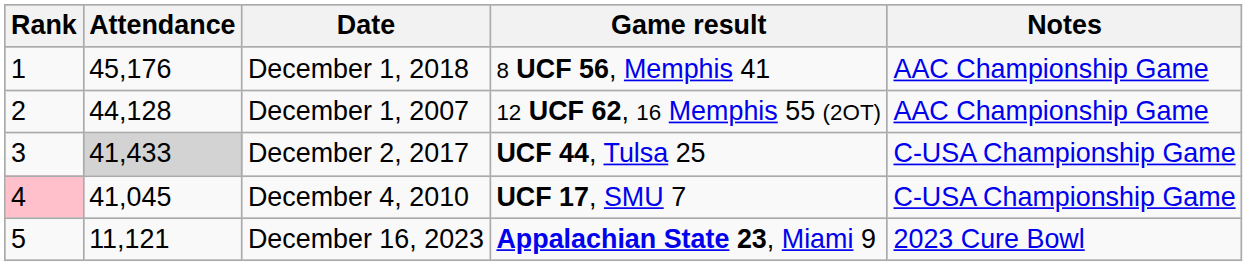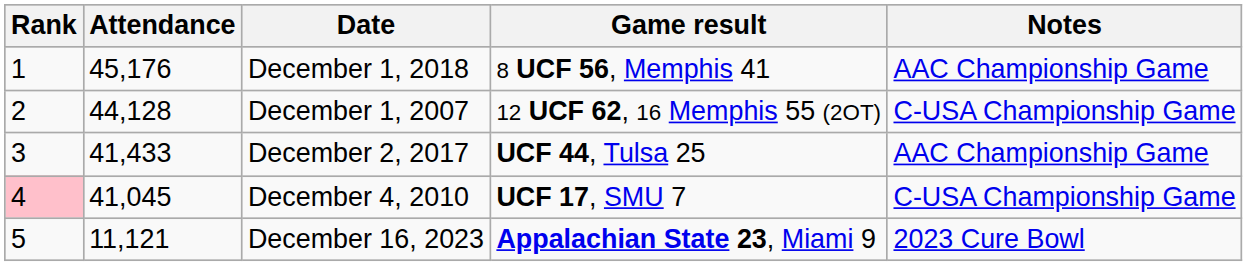(1051, 111) AAC Championship Game -> (1065, 111) C-USA Championship Game
(130, 153) lightgrey background -> (130, 153) no background
(1065, 153) C-USA Championship Game -> (1051, 153) AAC Championship Game
